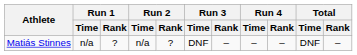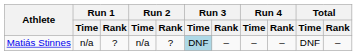(198, 43) no background -> (198, 43) lightblue background
